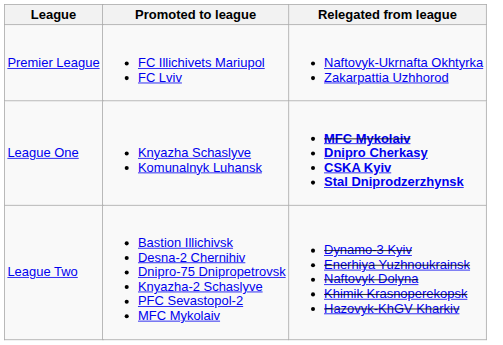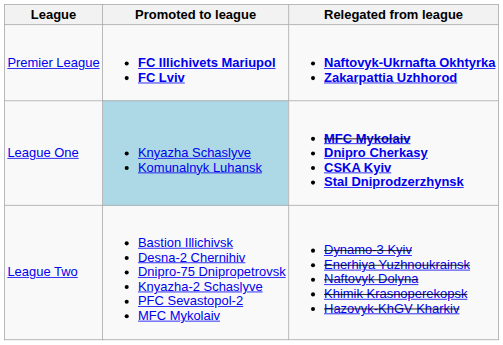(196, 70) normal -> (196, 70) bold
(387, 70) normal -> (394, 70) bold
(196, 160) no background -> (196, 160) lightblue background
